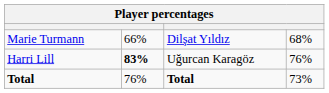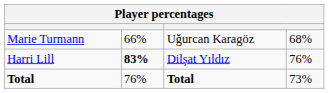(198, 39) Dilşat Yıldız -> (211, 39) Uğurcan Karagöz
(211, 59) Uğurcan Karagöz -> (198, 59) Dilşat Yıldız
